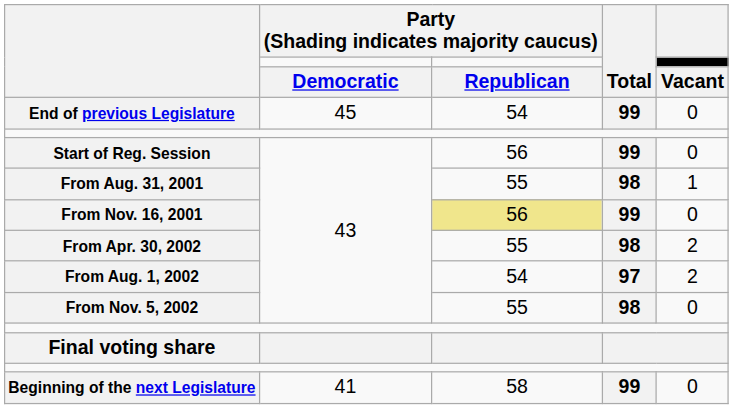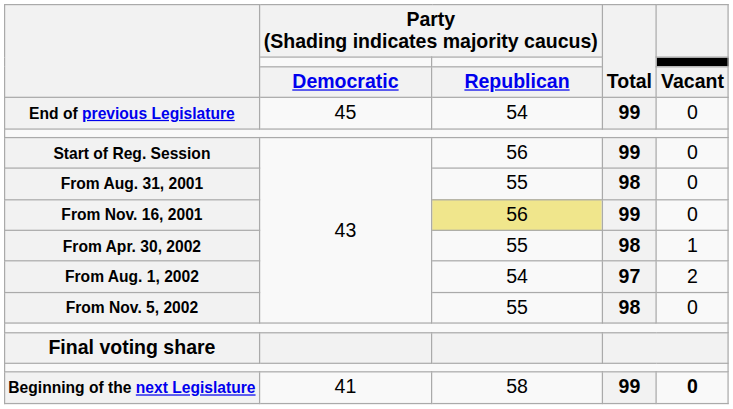(692, 183) 1 -> (692, 183) 0
(692, 245) 2 -> (692, 245) 1
(692, 387) normal -> (692, 387) bold
